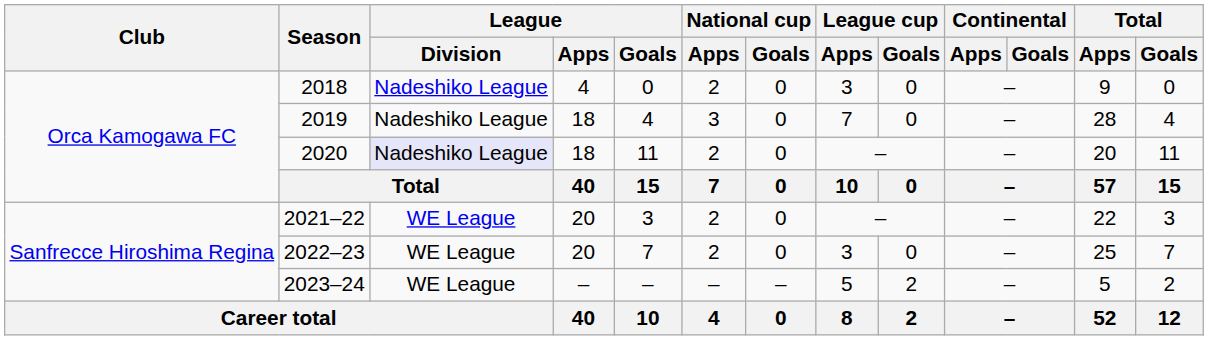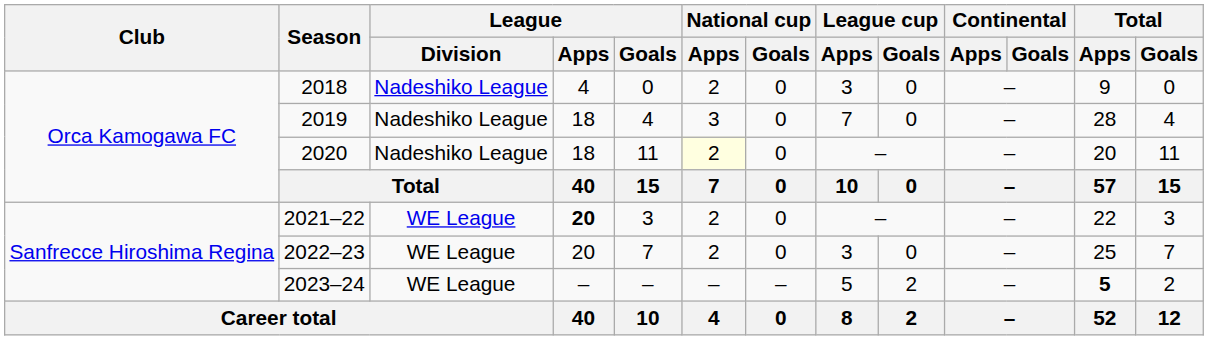(461, 152) lavender background -> (461, 152) no background
(714, 152) no background -> (714, 152) lightyellow background
(583, 218) normal -> (583, 218) bold
(1105, 284) normal -> (1105, 284) bold
